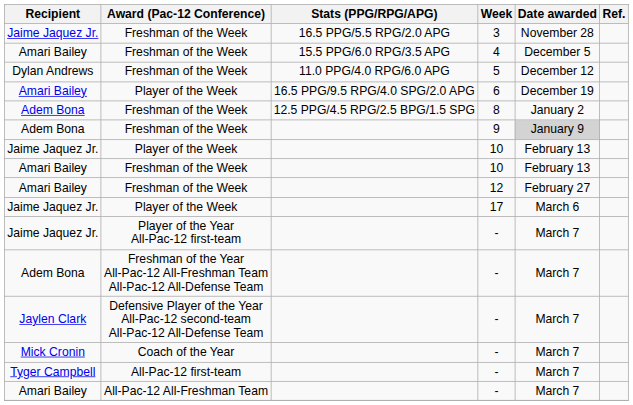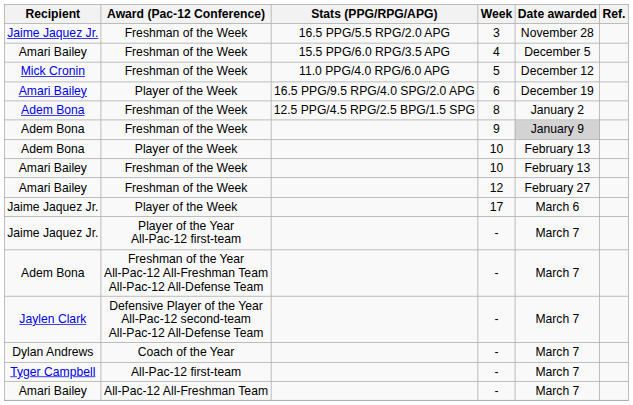(53, 71) Dylan Andrews -> (53, 71) Mick Cronin
(53, 149) Jaime Jaquez Jr. -> (53, 149) Adem Bona
(53, 352) Mick Cronin -> (53, 352) Dylan Andrews
